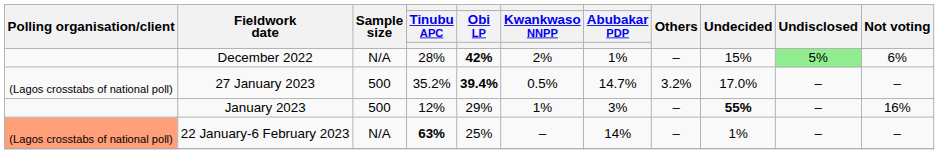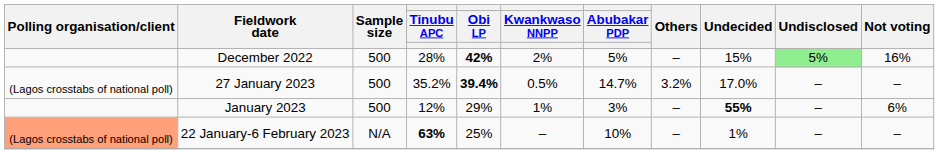(379, 58) N/A -> (379, 58) 500
(618, 58) 1% -> (618, 58) 5%
(897, 58) 6% -> (897, 58) 16%
(897, 108) 16% -> (897, 108) 6%
(618, 133) 14% -> (618, 133) 10%
